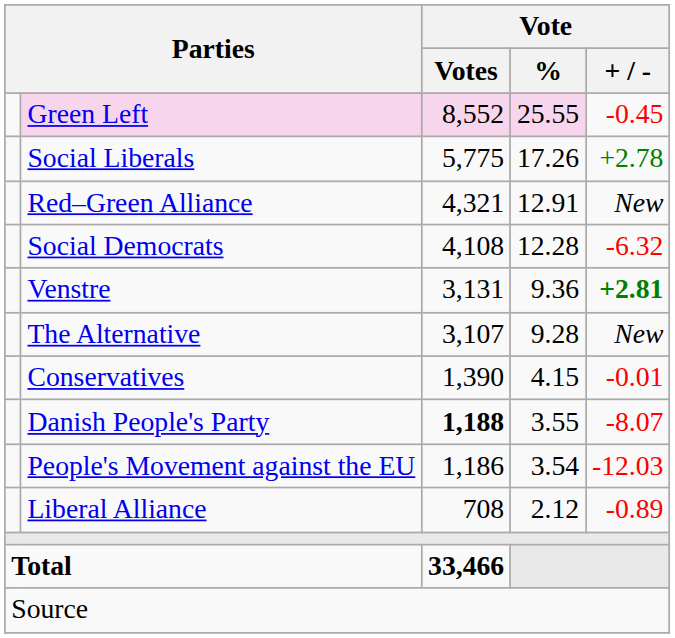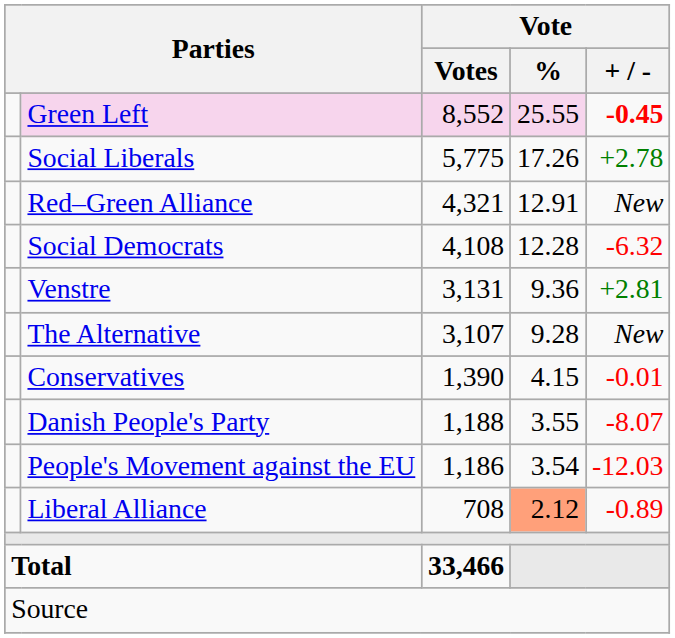(635, 114) normal -> (635, 114) bold
(631, 289) bold -> (631, 289) normal
(473, 421) bold -> (473, 421) normal
(555, 509) no background -> (555, 509) lightsalmon background
